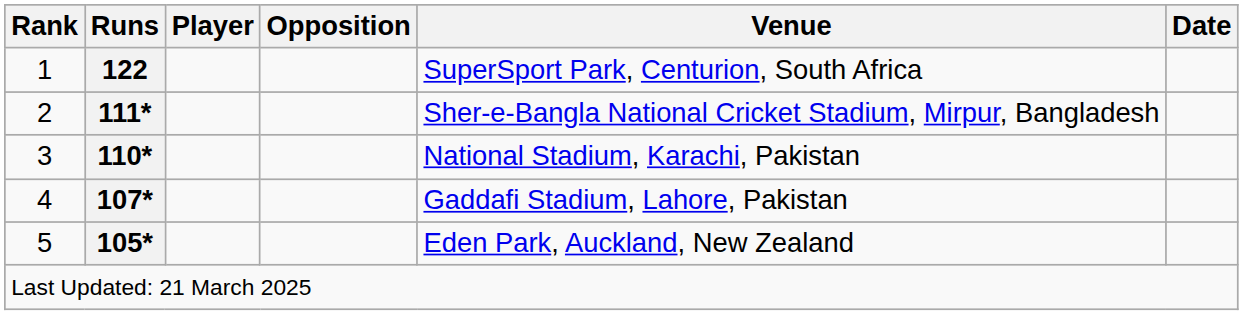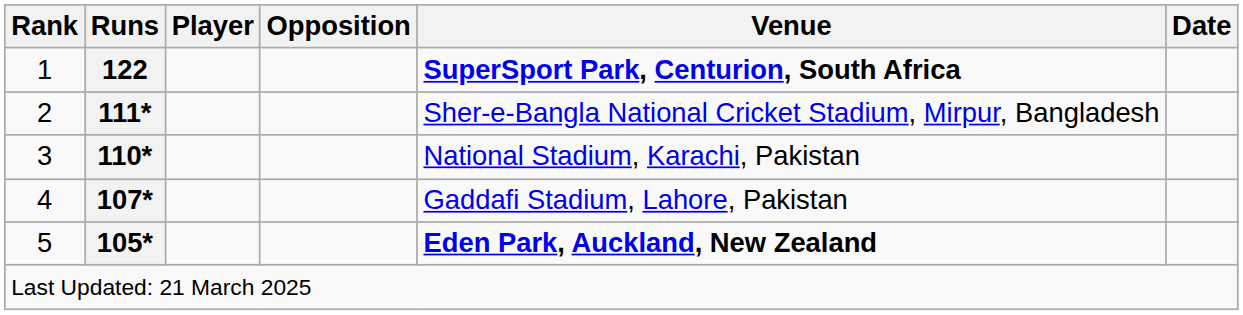(673, 69) normal -> (692, 69) bold
(639, 243) normal -> (650, 243) bold
